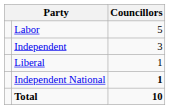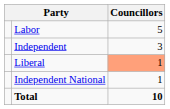(160, 63) no background -> (160, 63) lightsalmon background
(160, 79) bold -> (160, 79) normal
